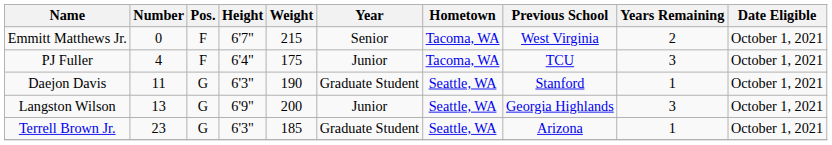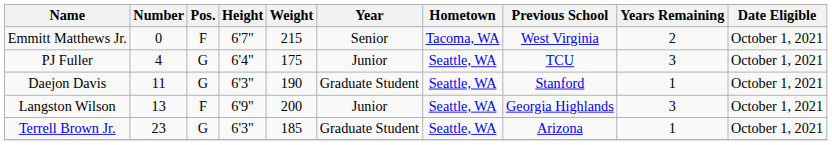(203, 60) F -> (203, 60) G
(463, 60) Tacoma, WA -> (463, 60) Seattle, WA
(203, 106) G -> (203, 106) F
